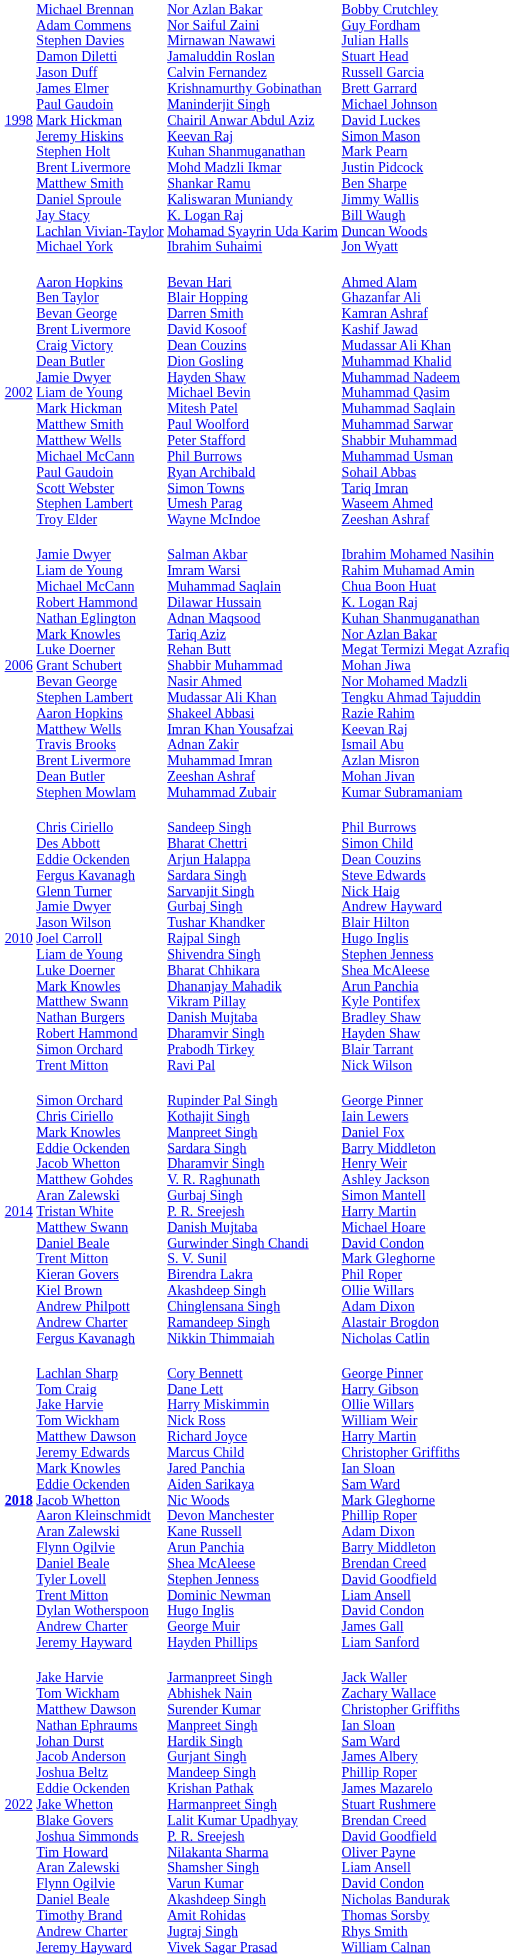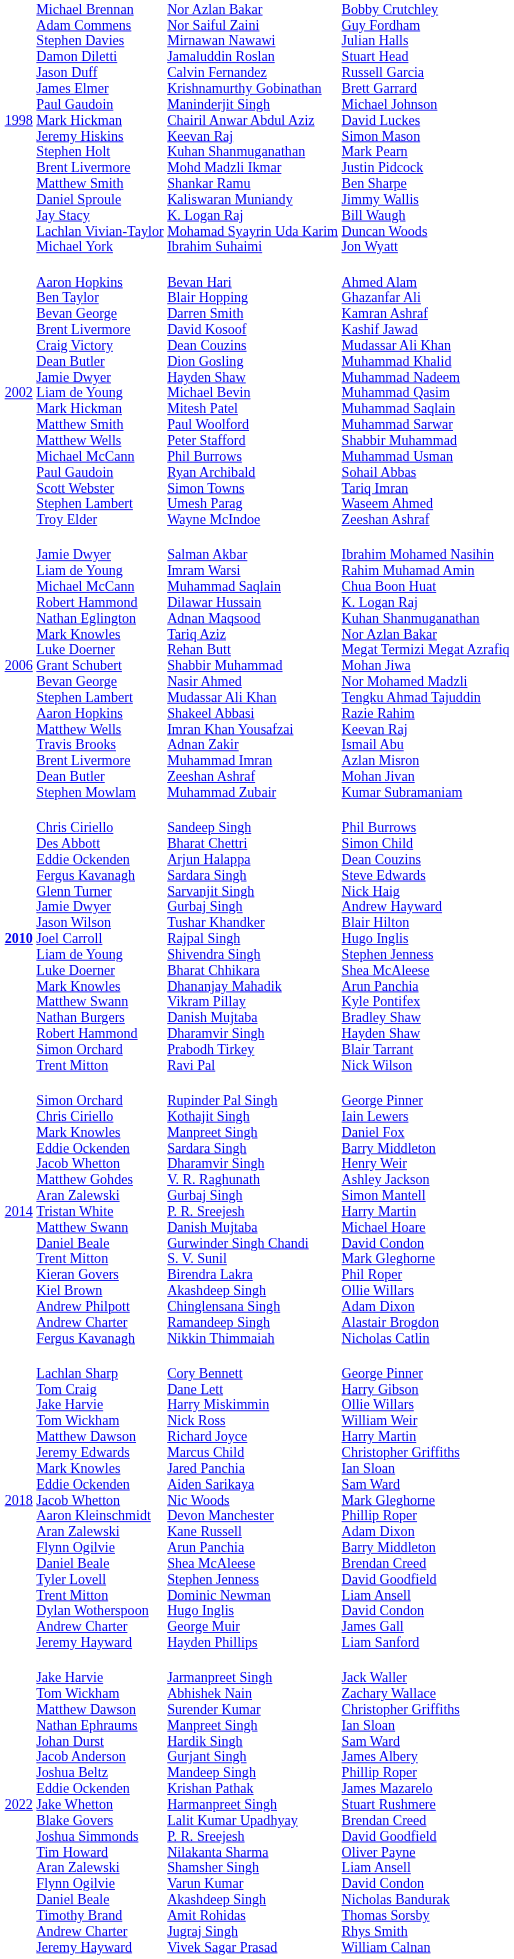(19, 938) normal -> (19, 938) bold
(19, 1500) bold -> (19, 1500) normal
